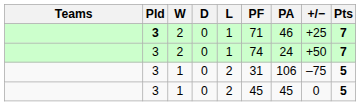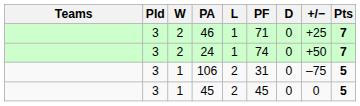columns swapped: (204, 14) <-> (286, 14)
(155, 33) bold -> (155, 33) normal
